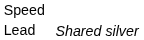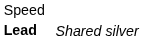(20, 30) normal -> (20, 30) bold
